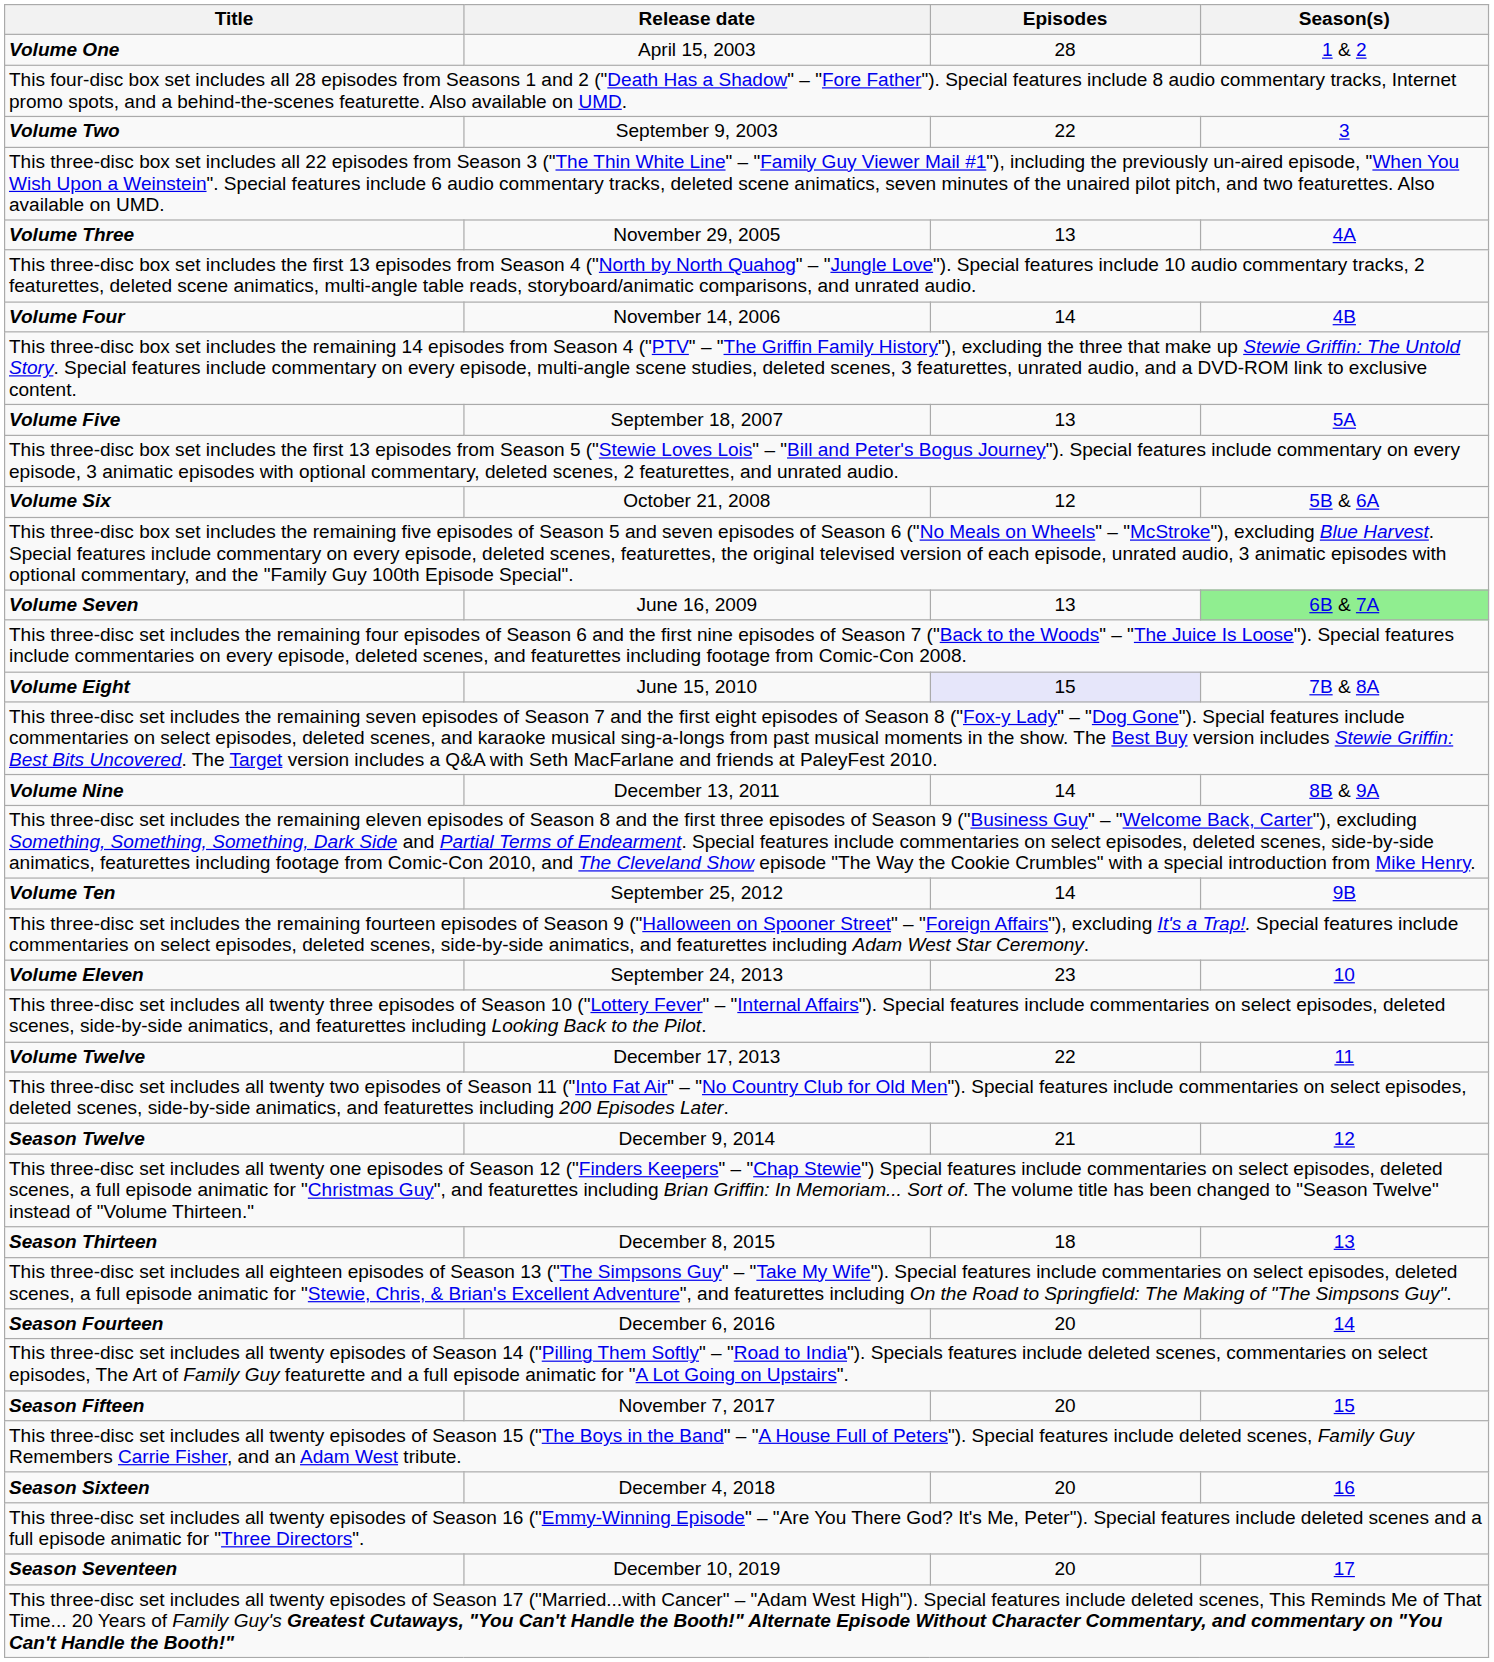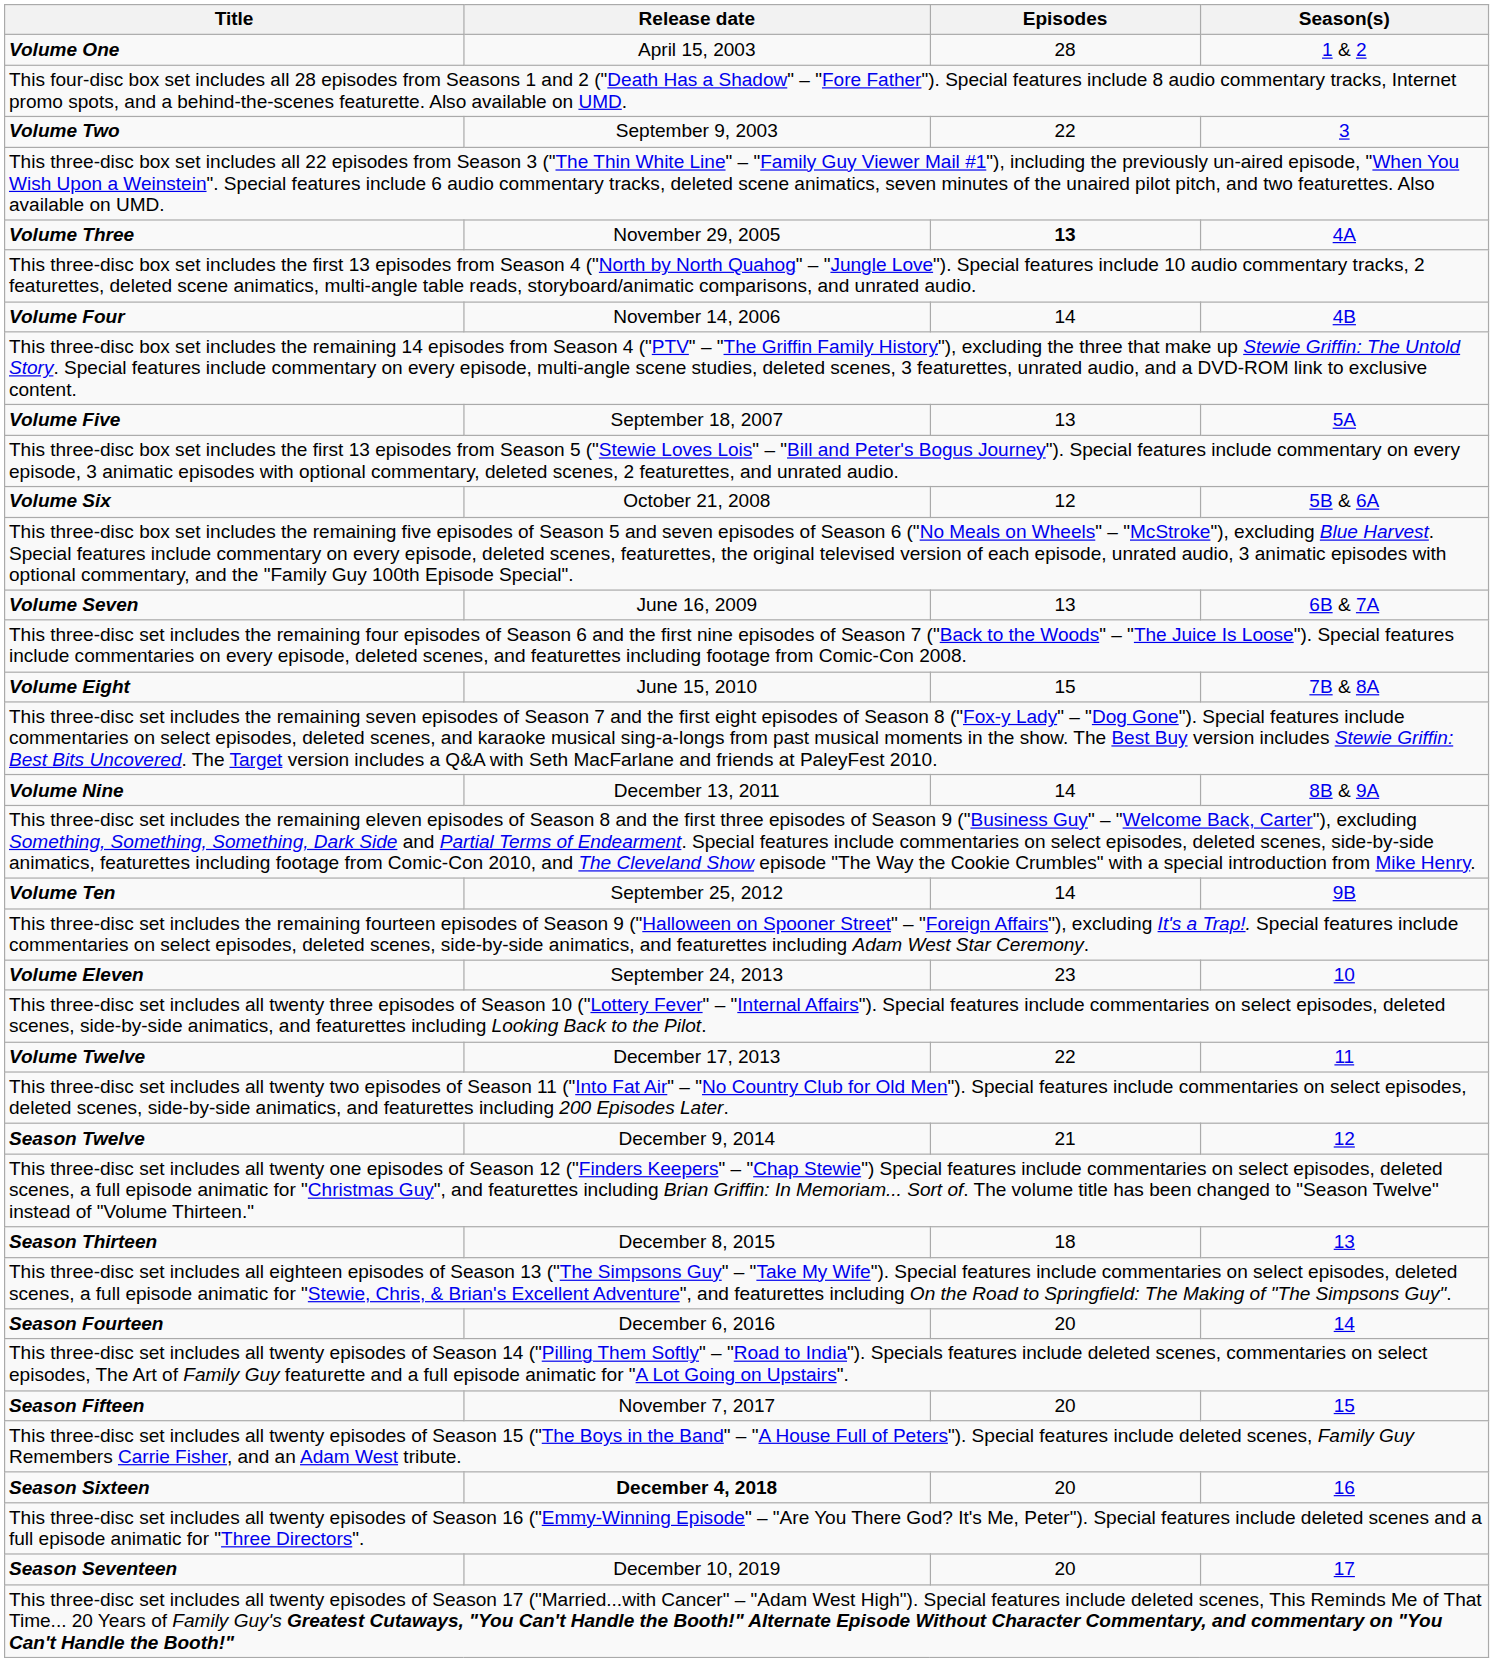(1065, 234) normal -> (1065, 234) bold
(1344, 604) lightgreen background -> (1344, 604) no background
(1065, 686) lavender background -> (1065, 686) no background
(697, 1487) normal -> (697, 1487) bold
